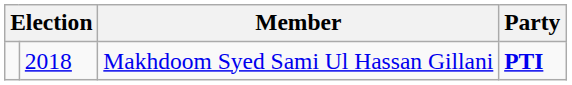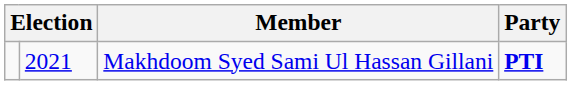(48, 60) 2018 -> (48, 60) 2021
